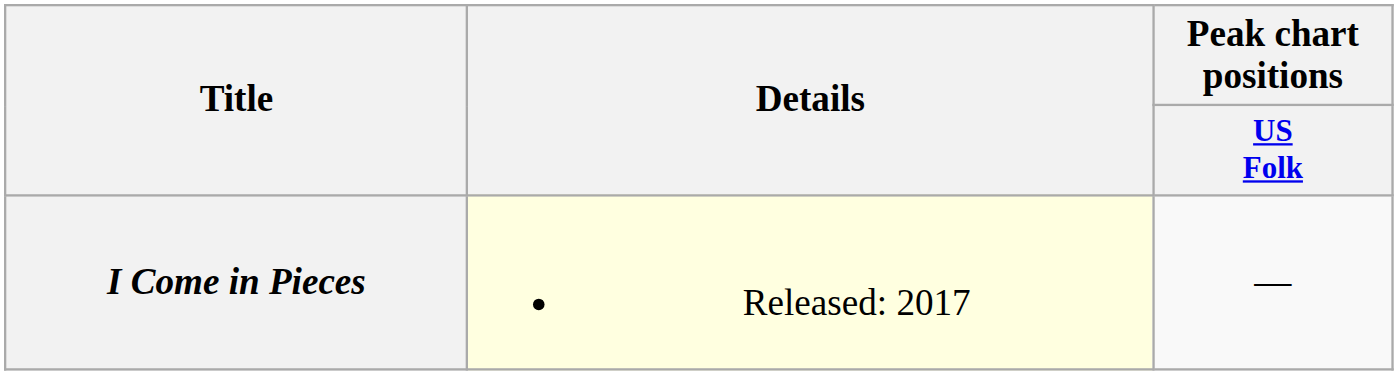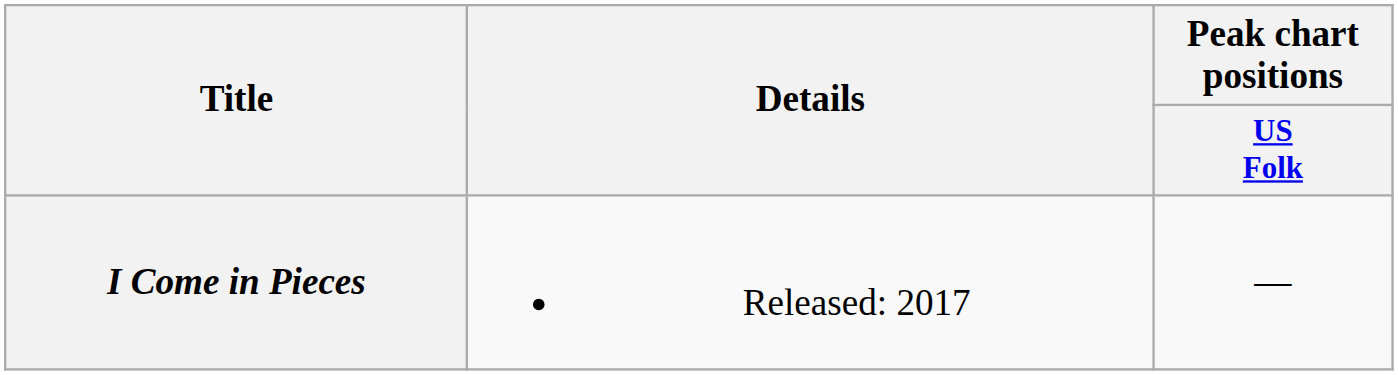(810, 303) lightyellow background -> (810, 303) no background
